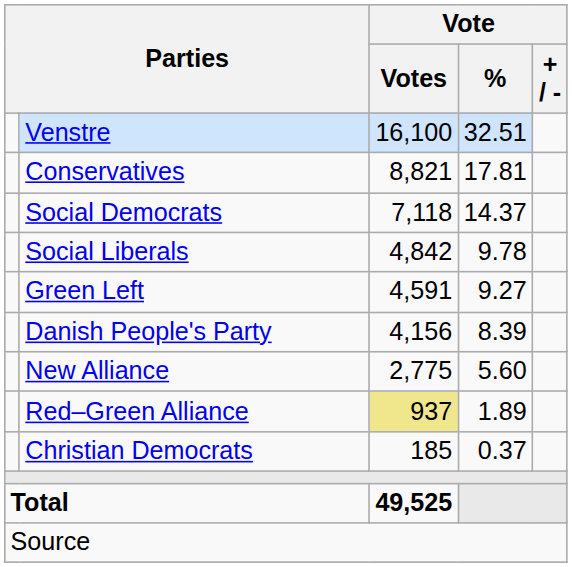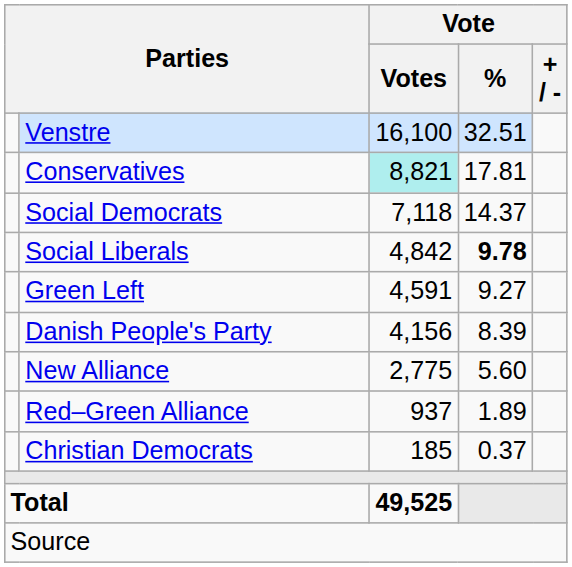(421, 172) no background -> (421, 172) paleturquoise background
(502, 251) normal -> (502, 251) bold
(431, 411) khaki background -> (431, 411) no background
